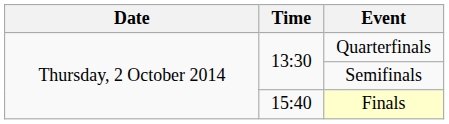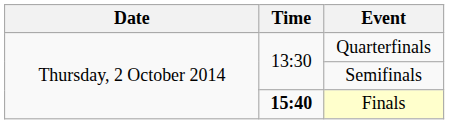(291, 103) normal -> (291, 103) bold
